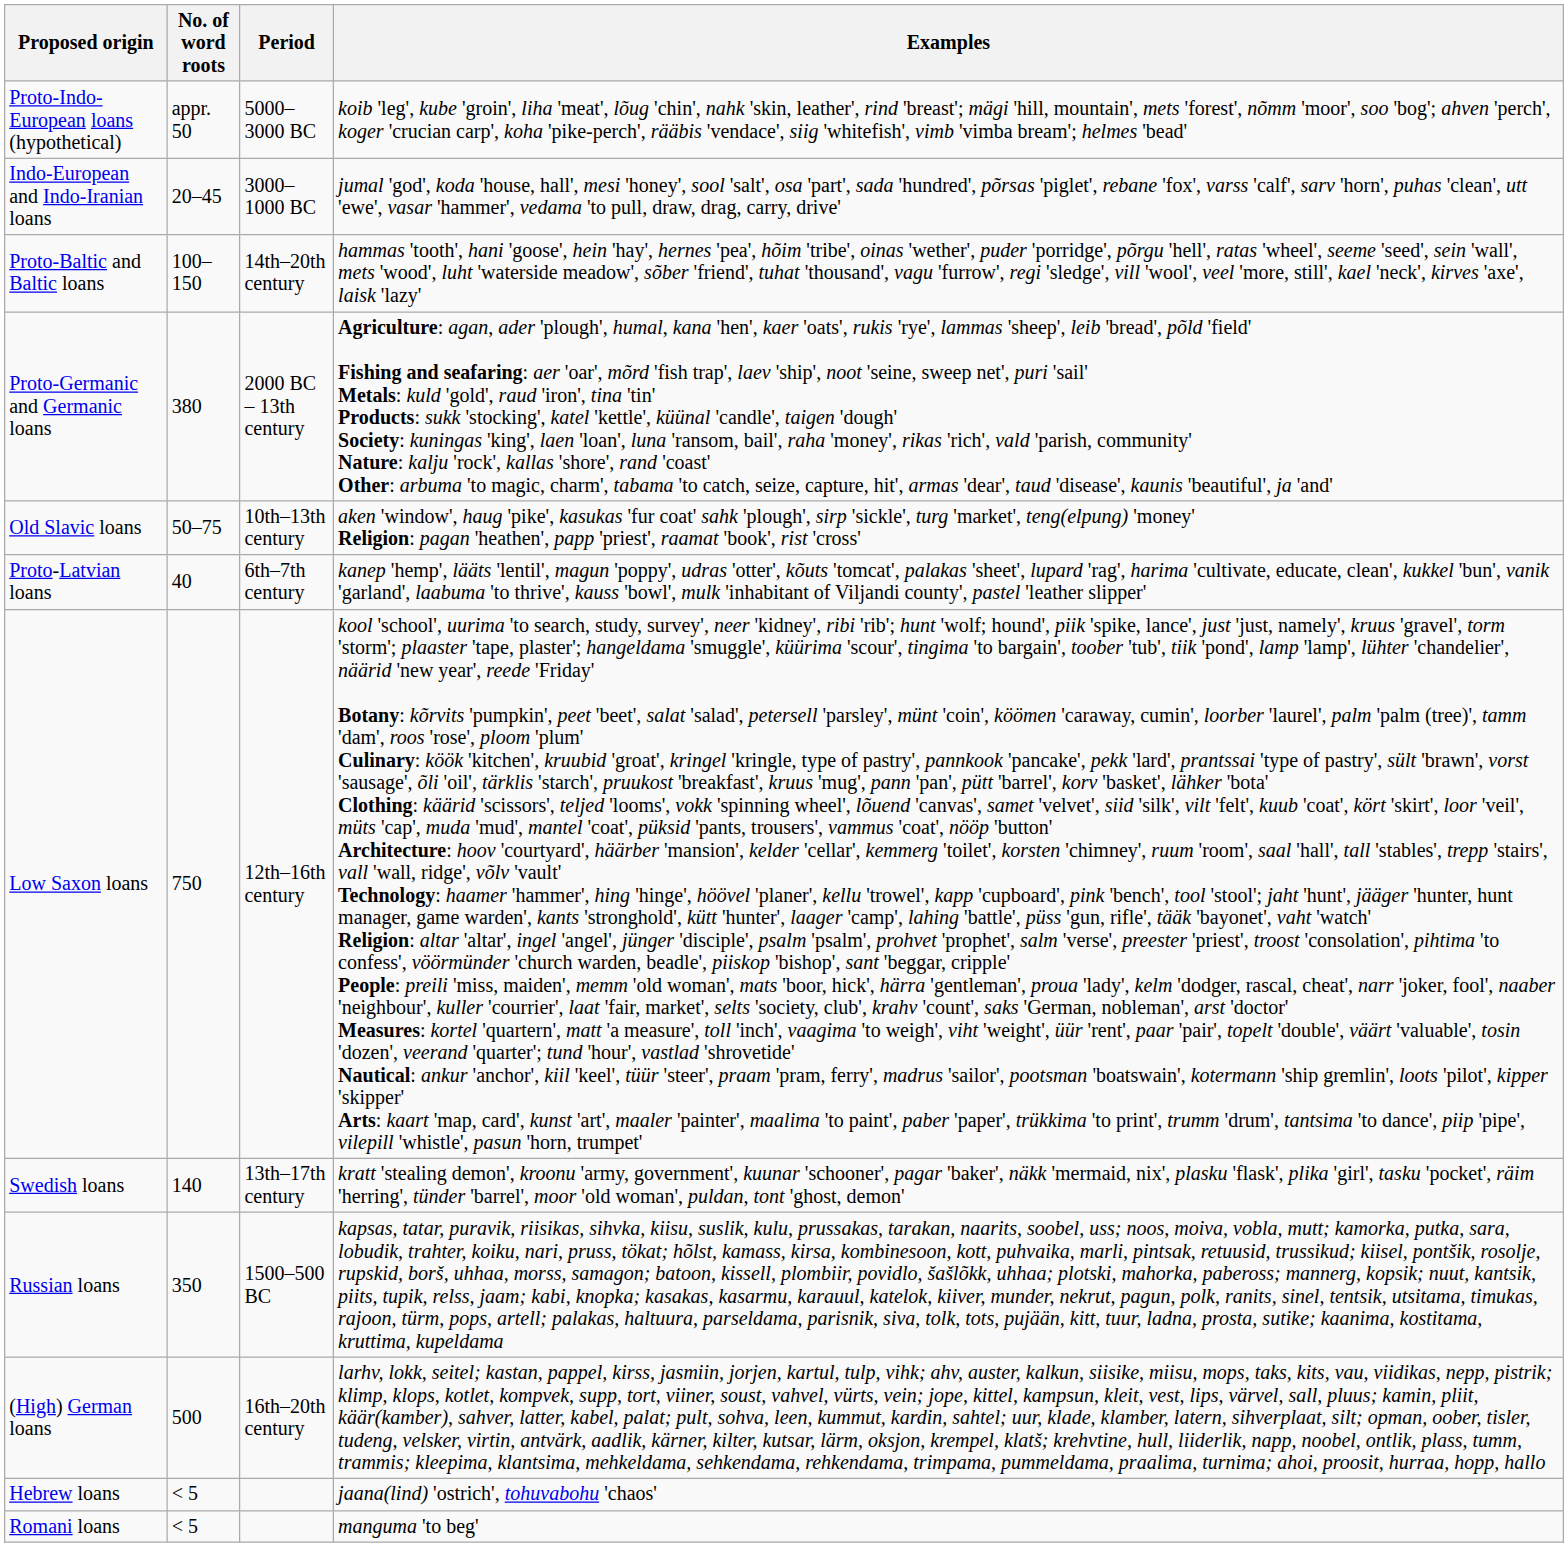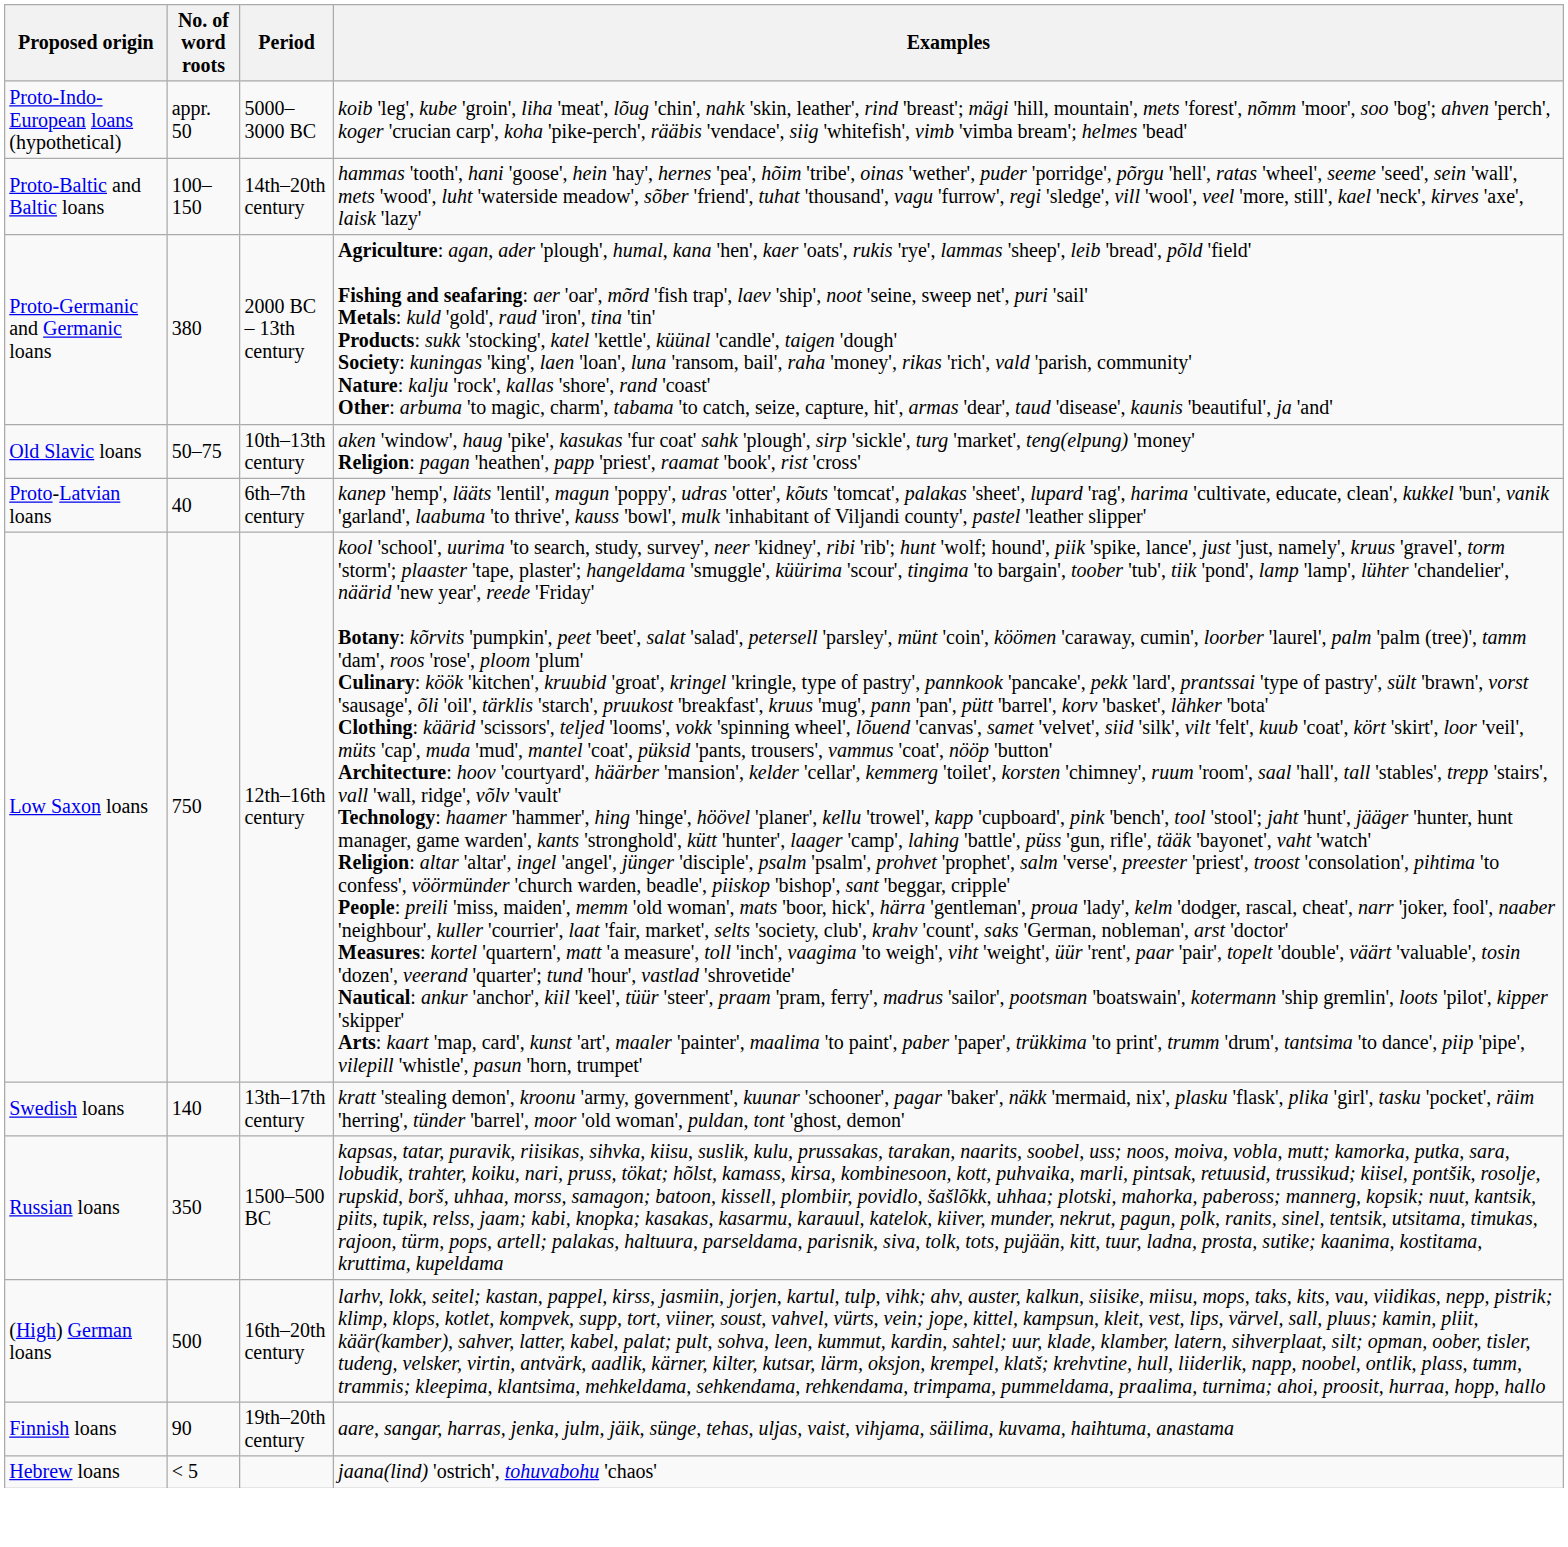- row: (76, 196)
+ row: (63, 1428)
- row: (65, 1525)
